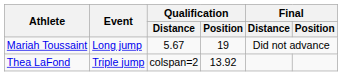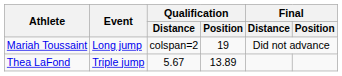(174, 46) 5.67 -> (174, 46) colspan=2
(174, 63) colspan=2 -> (174, 63) 5.67
(223, 63) 13.92 -> (223, 63) 13.89
